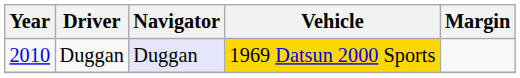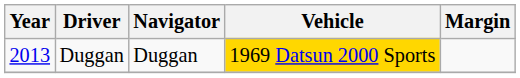(30, 55) 2010 -> (30, 55) 2013
(165, 55) lavender background -> (165, 55) no background
